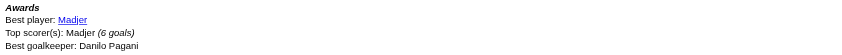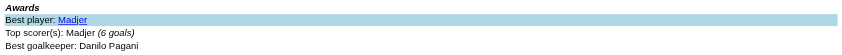(46, 20) no background -> (46, 20) lightblue background
